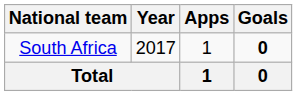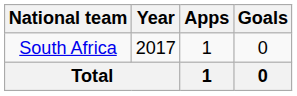(263, 47) bold -> (263, 47) normal
